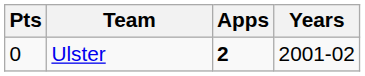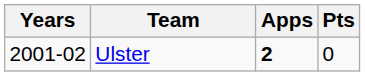columns swapped: (317, 20) <-> (26, 20)
